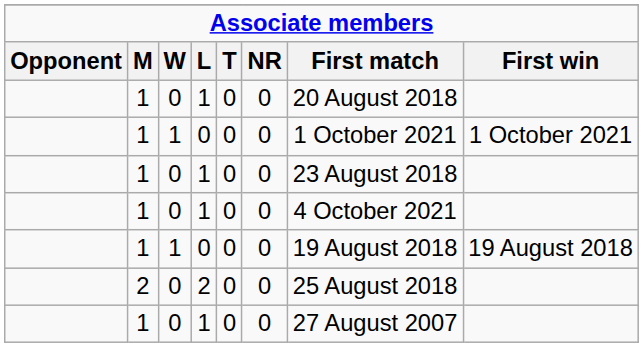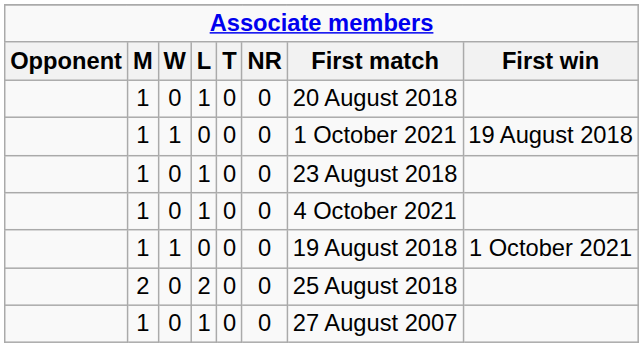(551, 135) 1 October 2021 -> (551, 135) 19 August 2018
(551, 248) 19 August 2018 -> (551, 248) 1 October 2021
